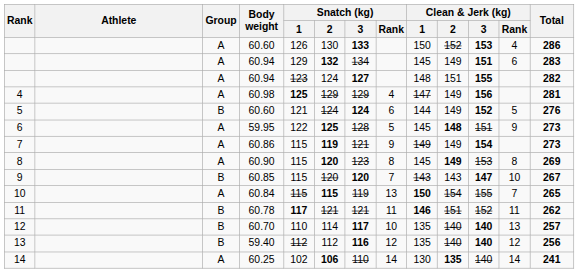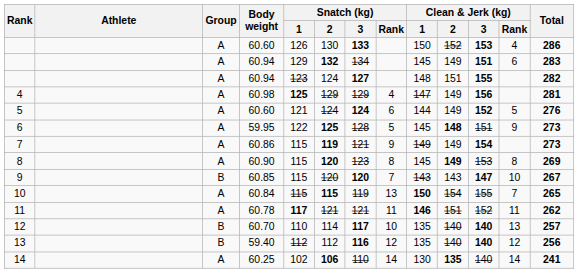(221, 111) B -> (221, 111) A
(221, 210) B -> (221, 210) A
